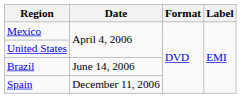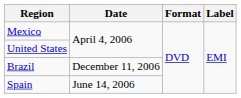(103, 66) June 14, 2006 -> (116, 66) December 11, 2006
(116, 84) December 11, 2006 -> (103, 84) June 14, 2006
